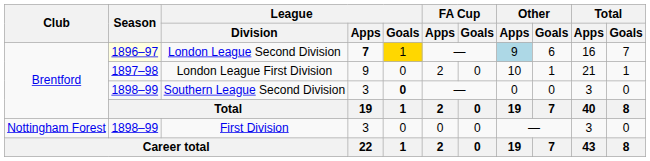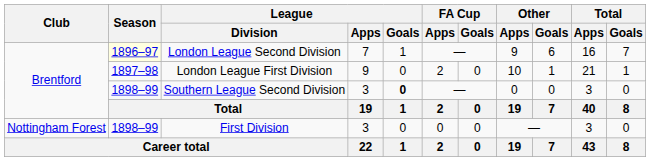(366, 52) bold -> (366, 52) normal
(403, 52) gold background -> (403, 52) no background
(514, 52) lightblue background -> (514, 52) no background
